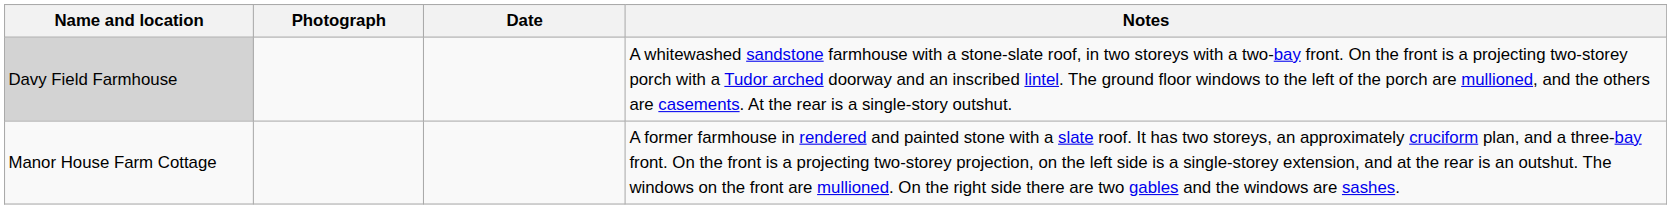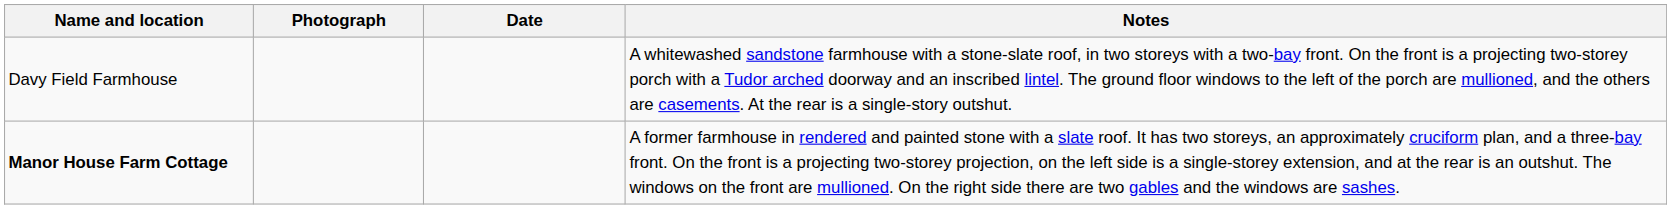(93, 79) lightgrey background -> (93, 79) no background
(113, 162) normal -> (118, 162) bold
